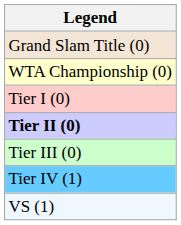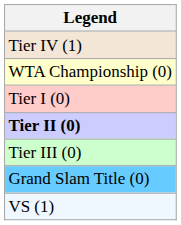(79, 44) Grand Slam Title (0) -> (45, 44) Tier IV (1)
(45, 179) Tier IV (1) -> (79, 179) Grand Slam Title (0)
